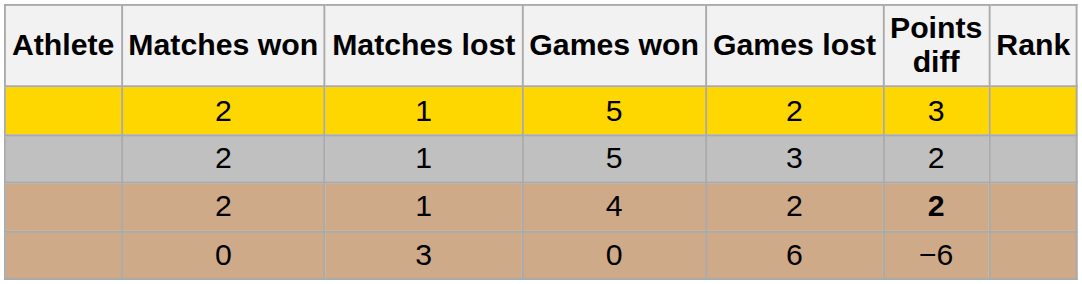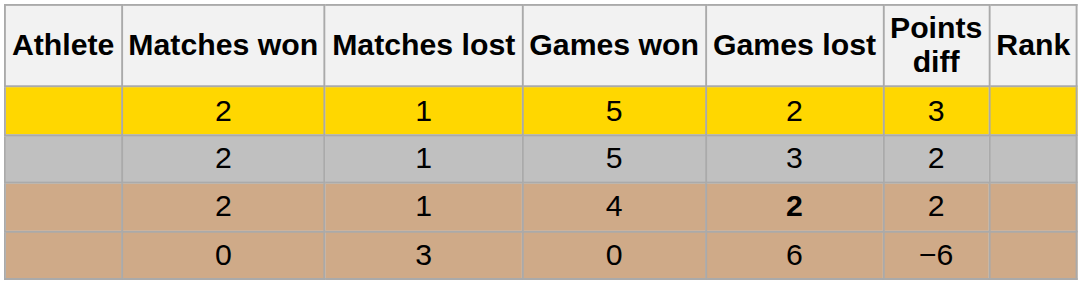(794, 206) normal -> (794, 206) bold
(936, 206) bold -> (936, 206) normal
